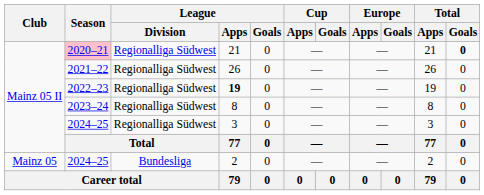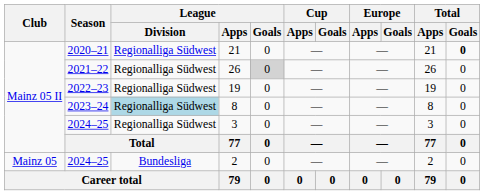(88, 50) pink background -> (88, 50) no background
(267, 69) no background -> (267, 69) lightgrey background
(234, 87) bold -> (234, 87) normal
(165, 106) no background -> (165, 106) lightblue background
